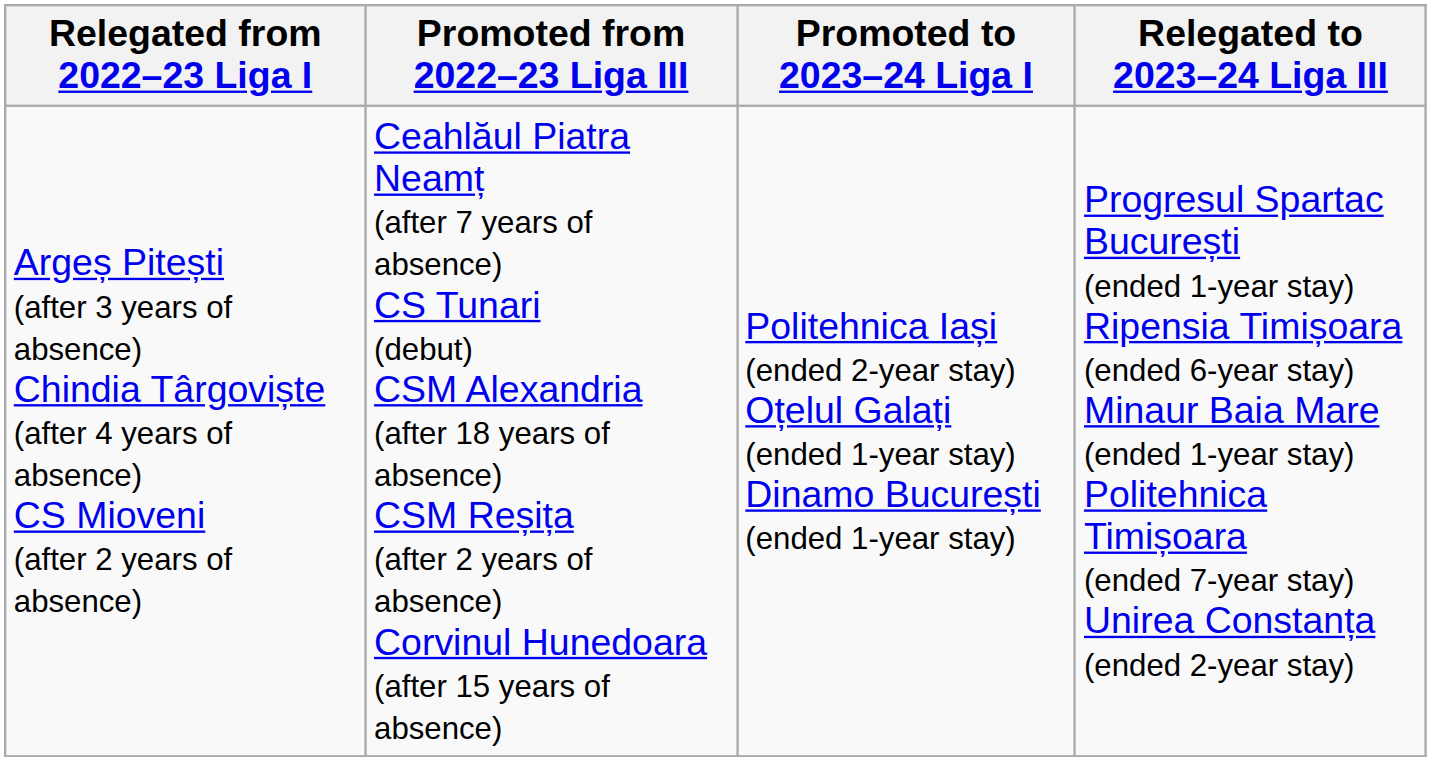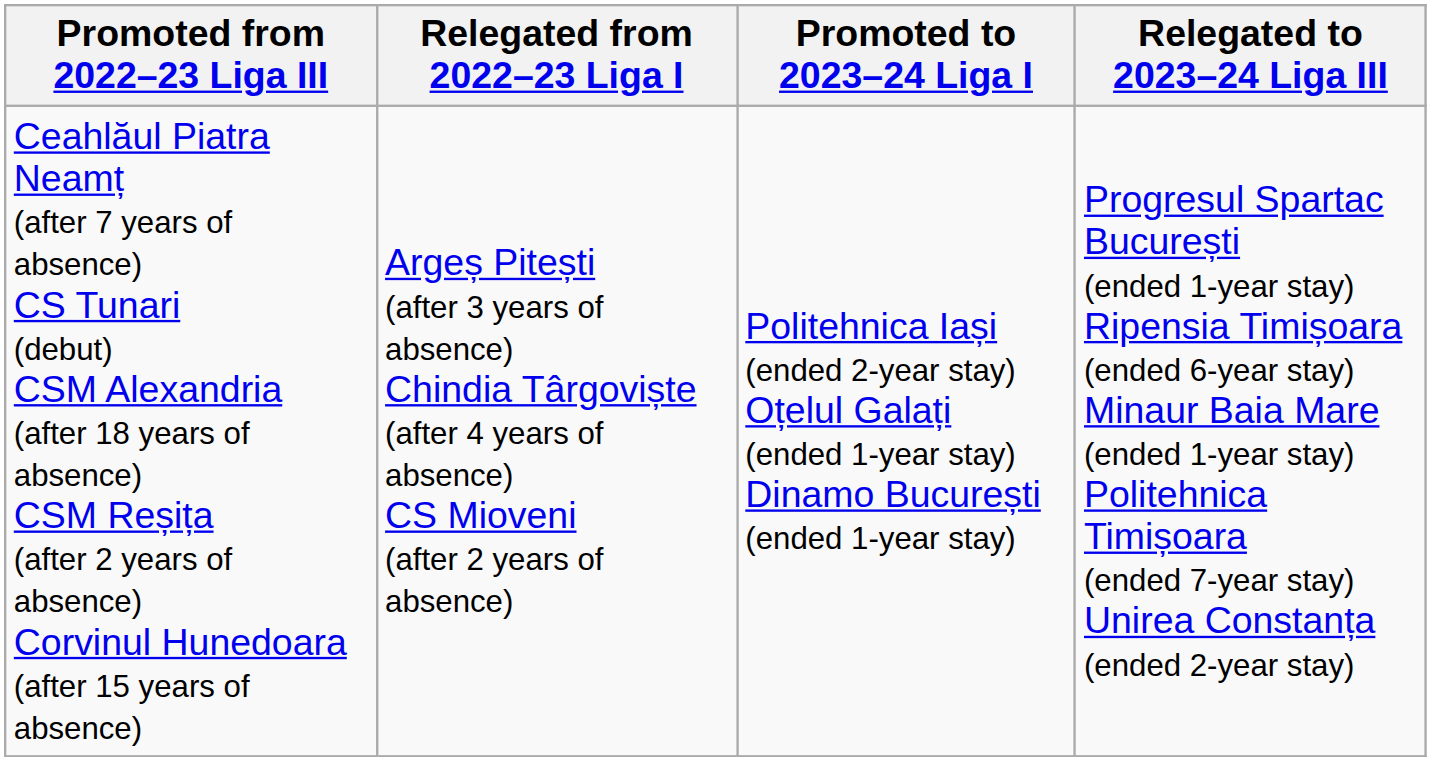columns swapped: (551, 55) <-> (185, 55)
